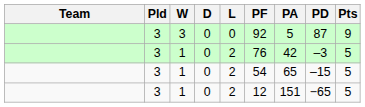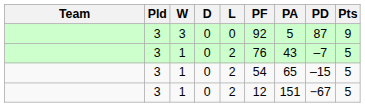(290, 53) 42 -> (290, 53) 43
(320, 53) –3 -> (320, 53) –7
(320, 92) −65 -> (320, 92) −67
